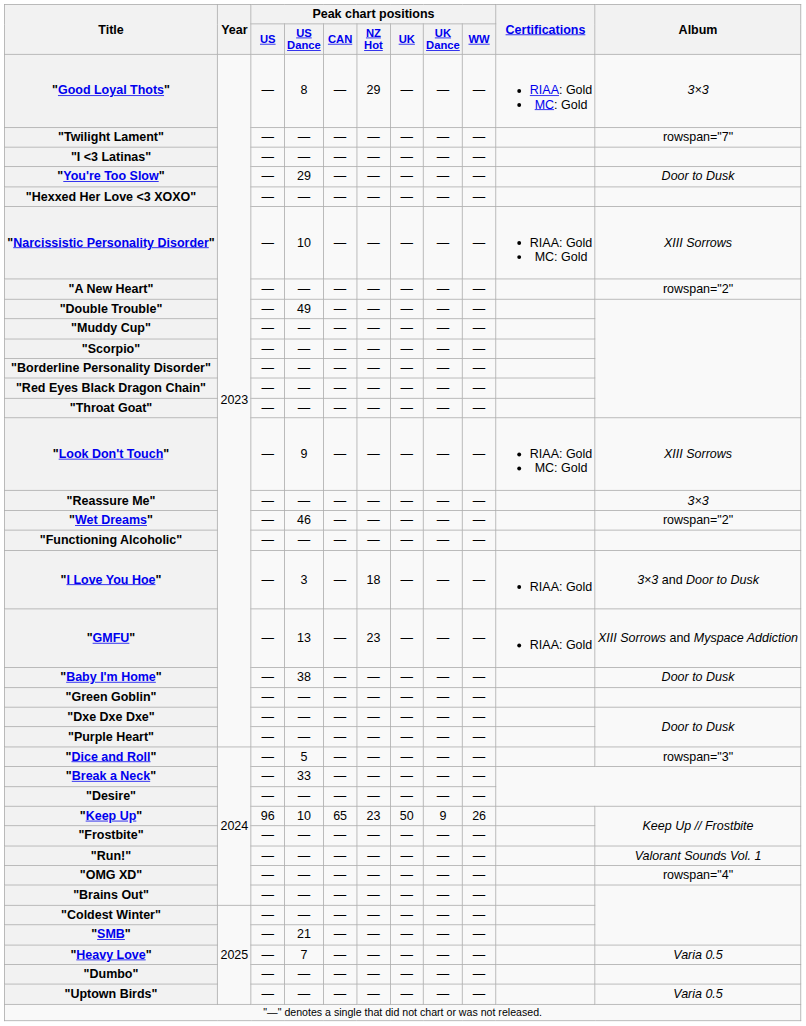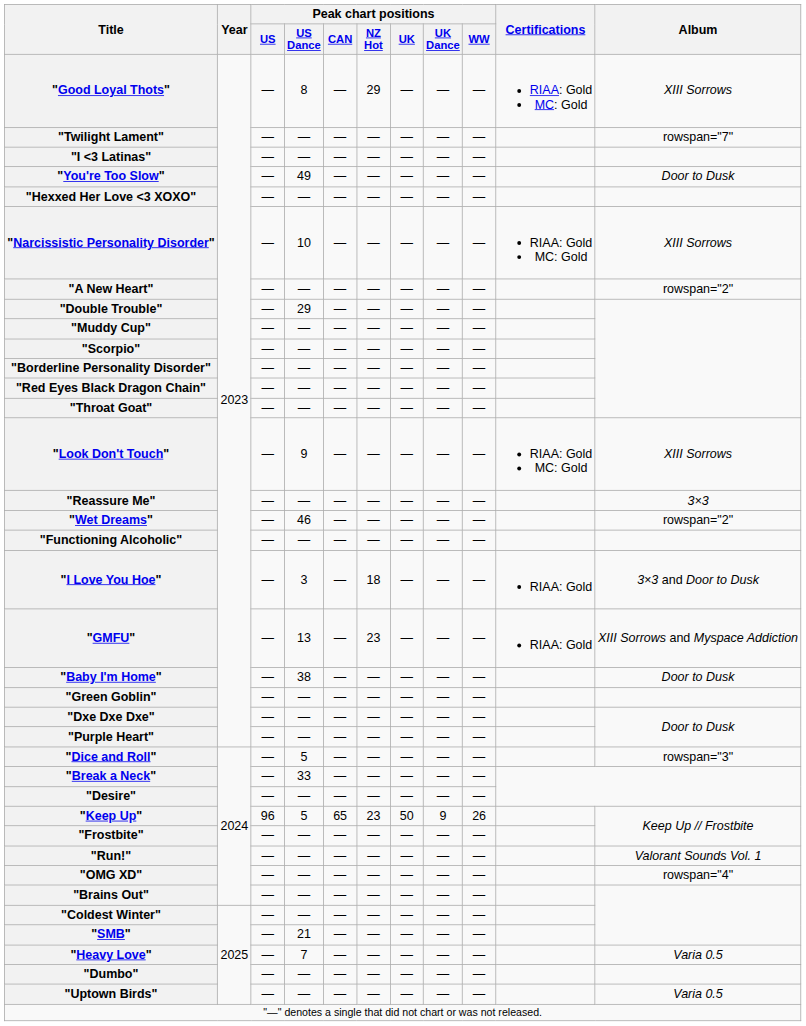(698, 90) 3×3 -> (698, 90) XIII Sorrows
(304, 176) 29 -> (304, 176) 49
(304, 309) 49 -> (304, 309) 29
(304, 816) 10 -> (304, 816) 5
